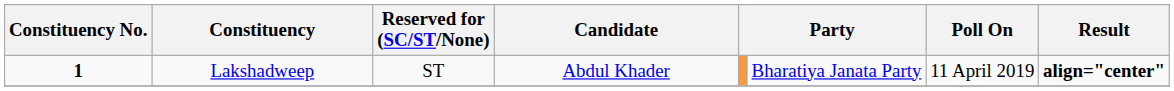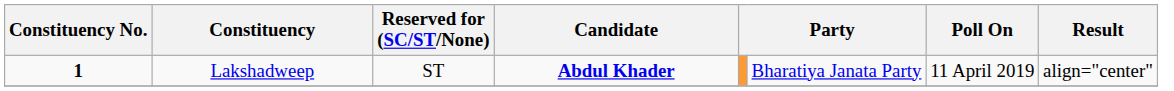(616, 70) normal -> (616, 70) bold
(1104, 70) bold -> (1098, 70) normal
